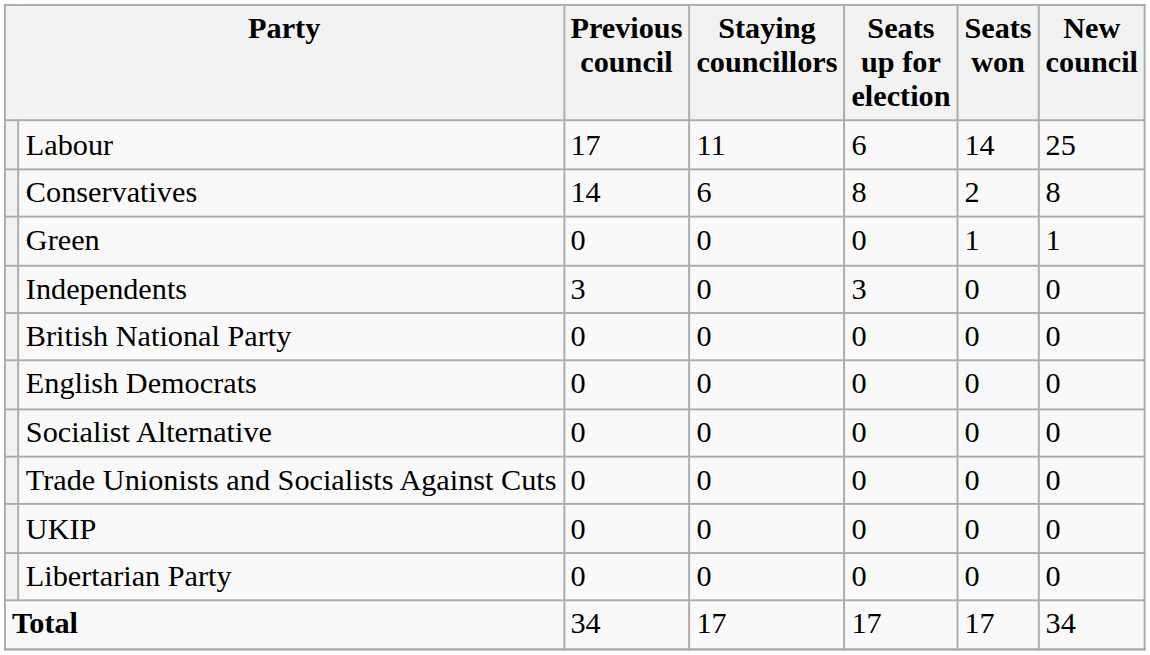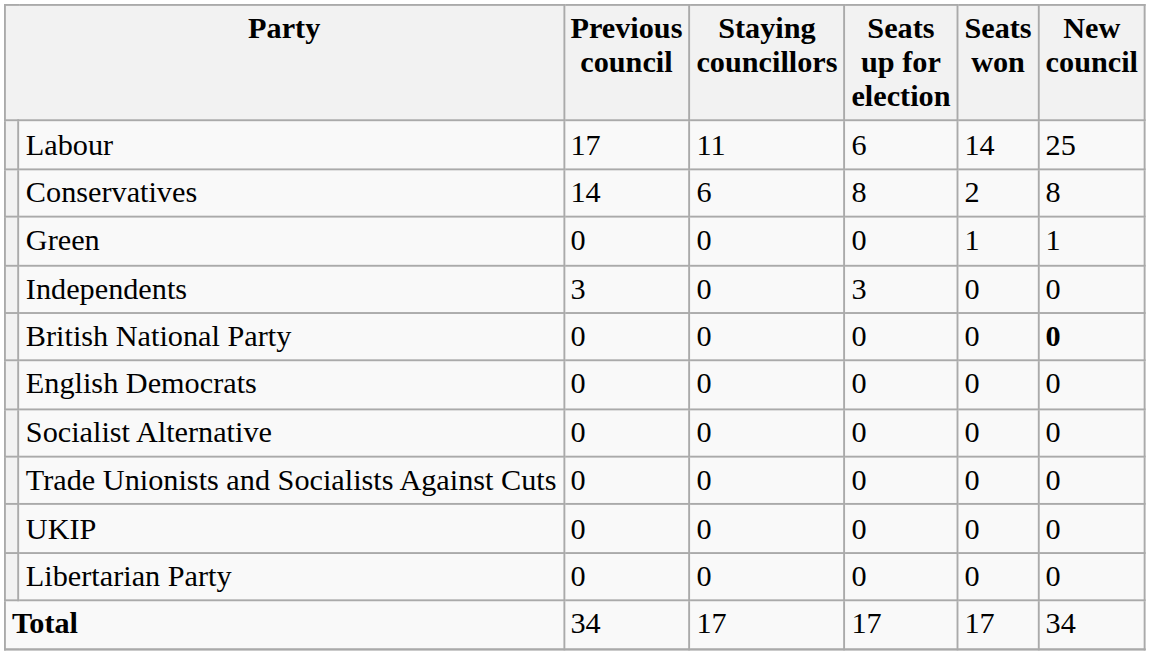(1053, 336) normal -> (1053, 336) bold
